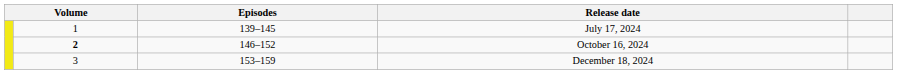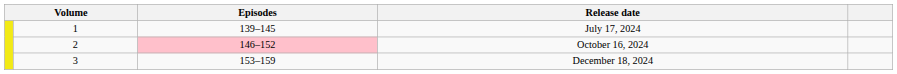(75, 45) bold -> (75, 45) normal
(257, 45) no background -> (257, 45) pink background
